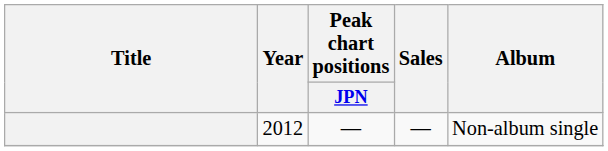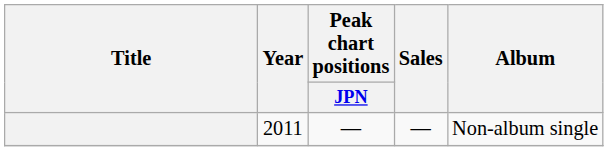(283, 128) 2012 -> (283, 128) 2011
